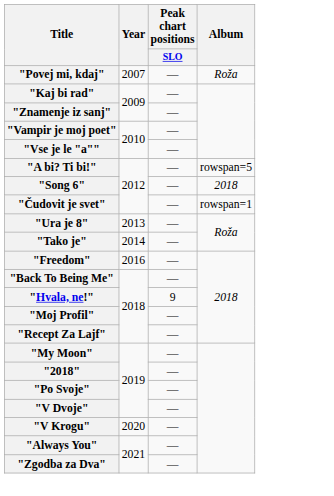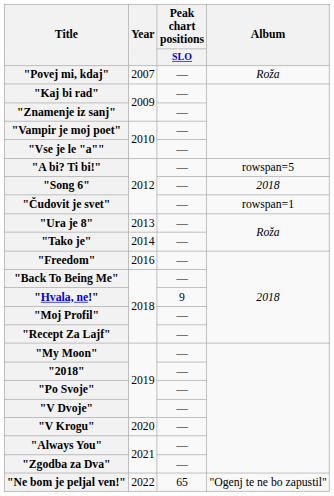+ row: (66, 482)
